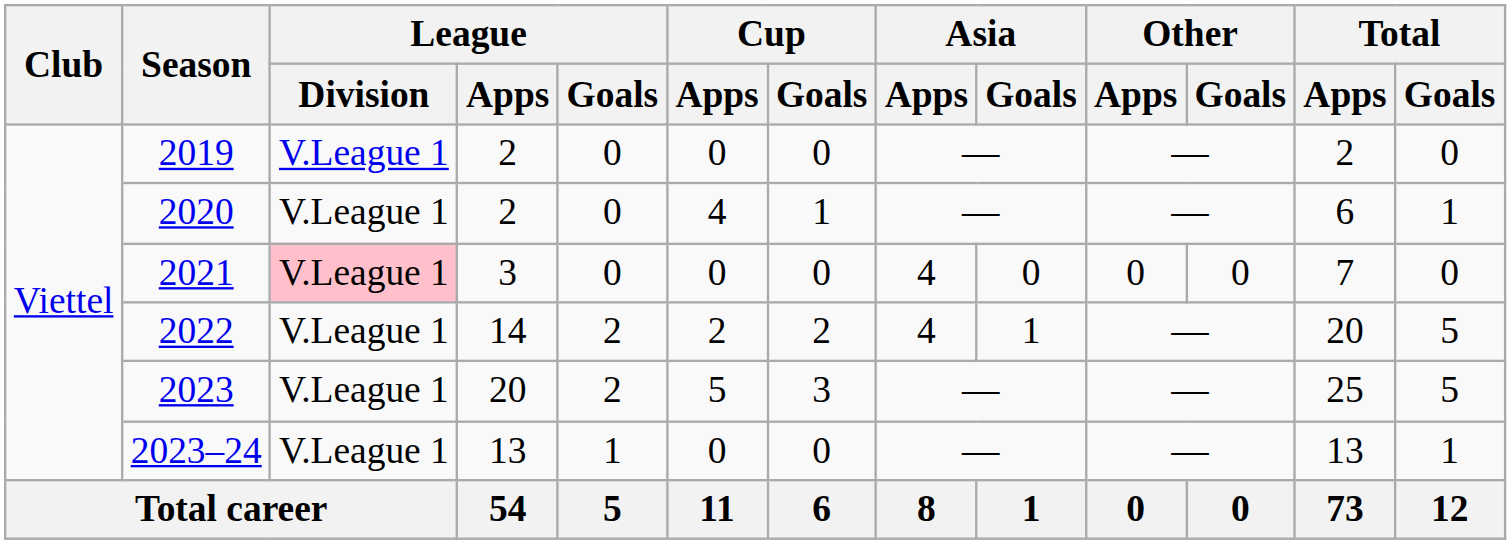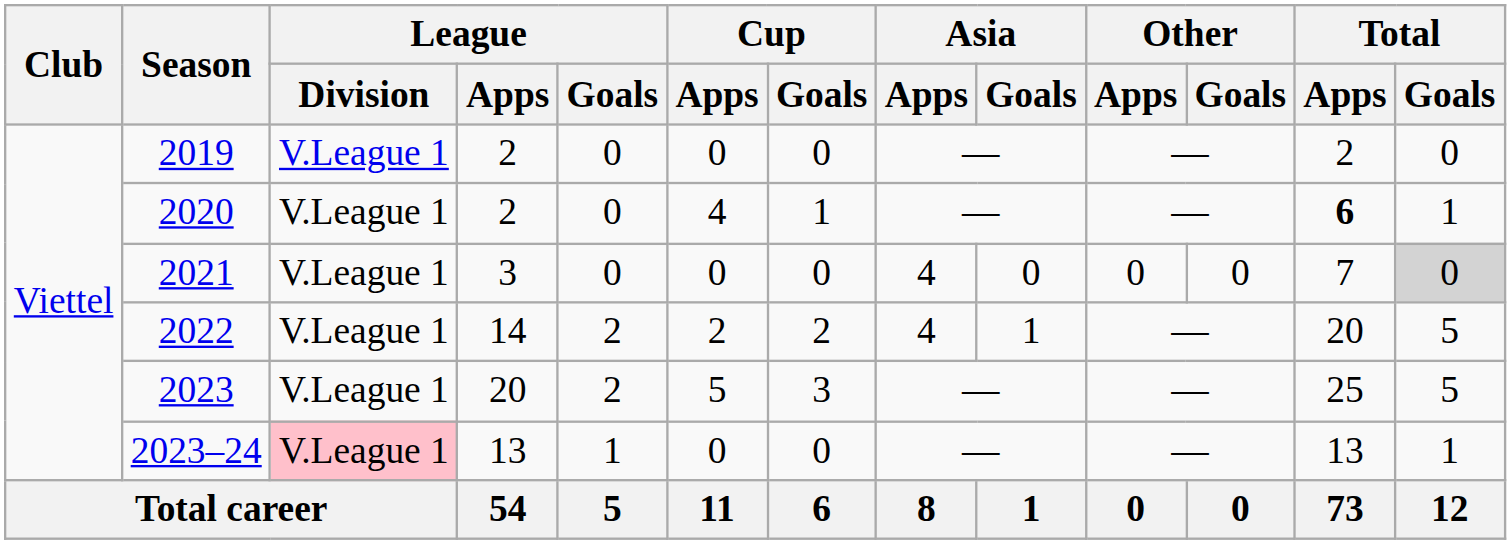(1345, 212) normal -> (1345, 212) bold
(364, 271) pink background -> (364, 271) no background
(1450, 271) no background -> (1450, 271) lightgrey background
(364, 449) no background -> (364, 449) pink background
